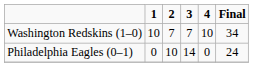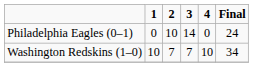rows swapped: (70, 52) <-> (75, 33)
